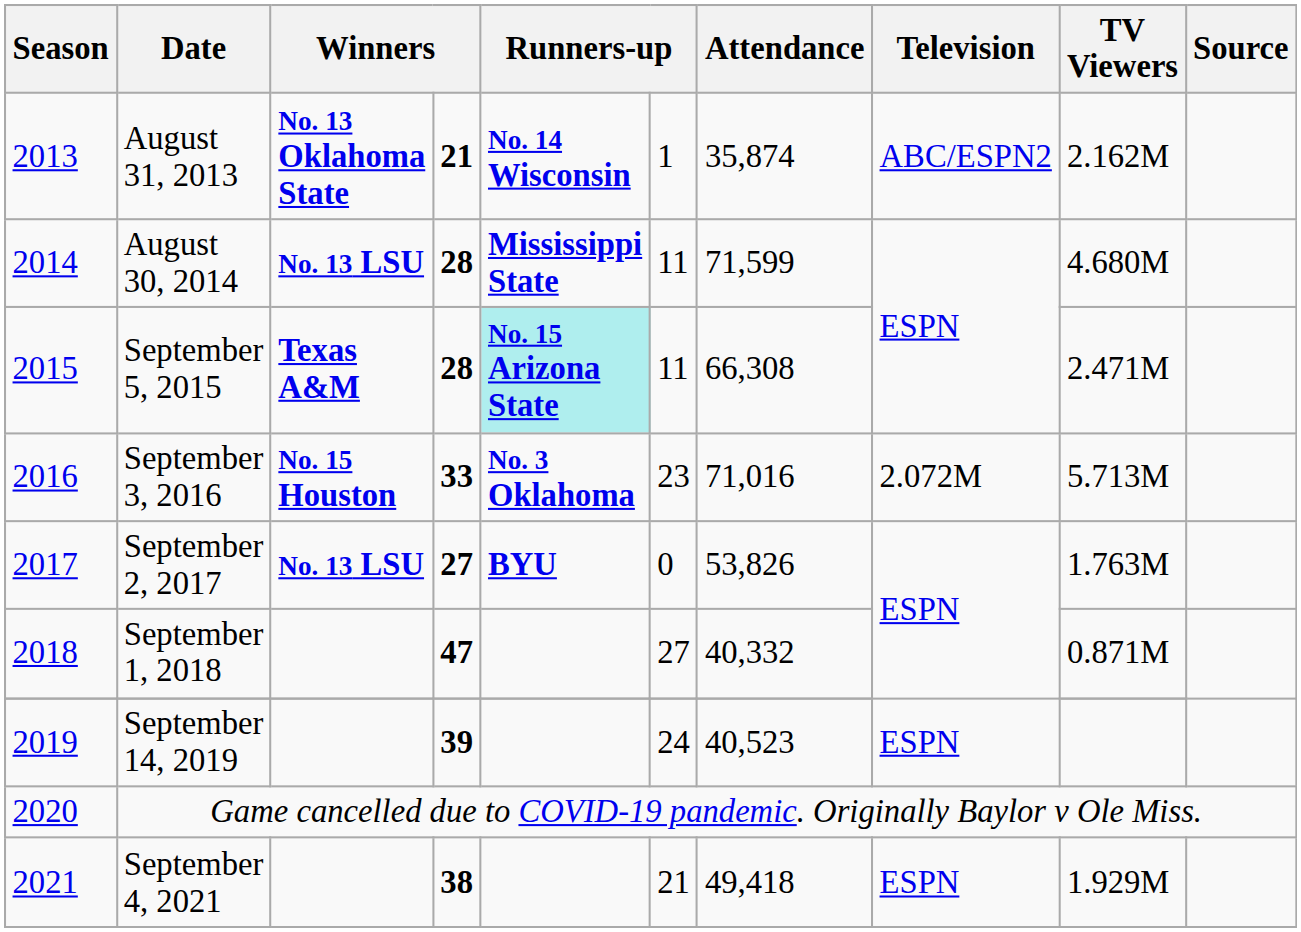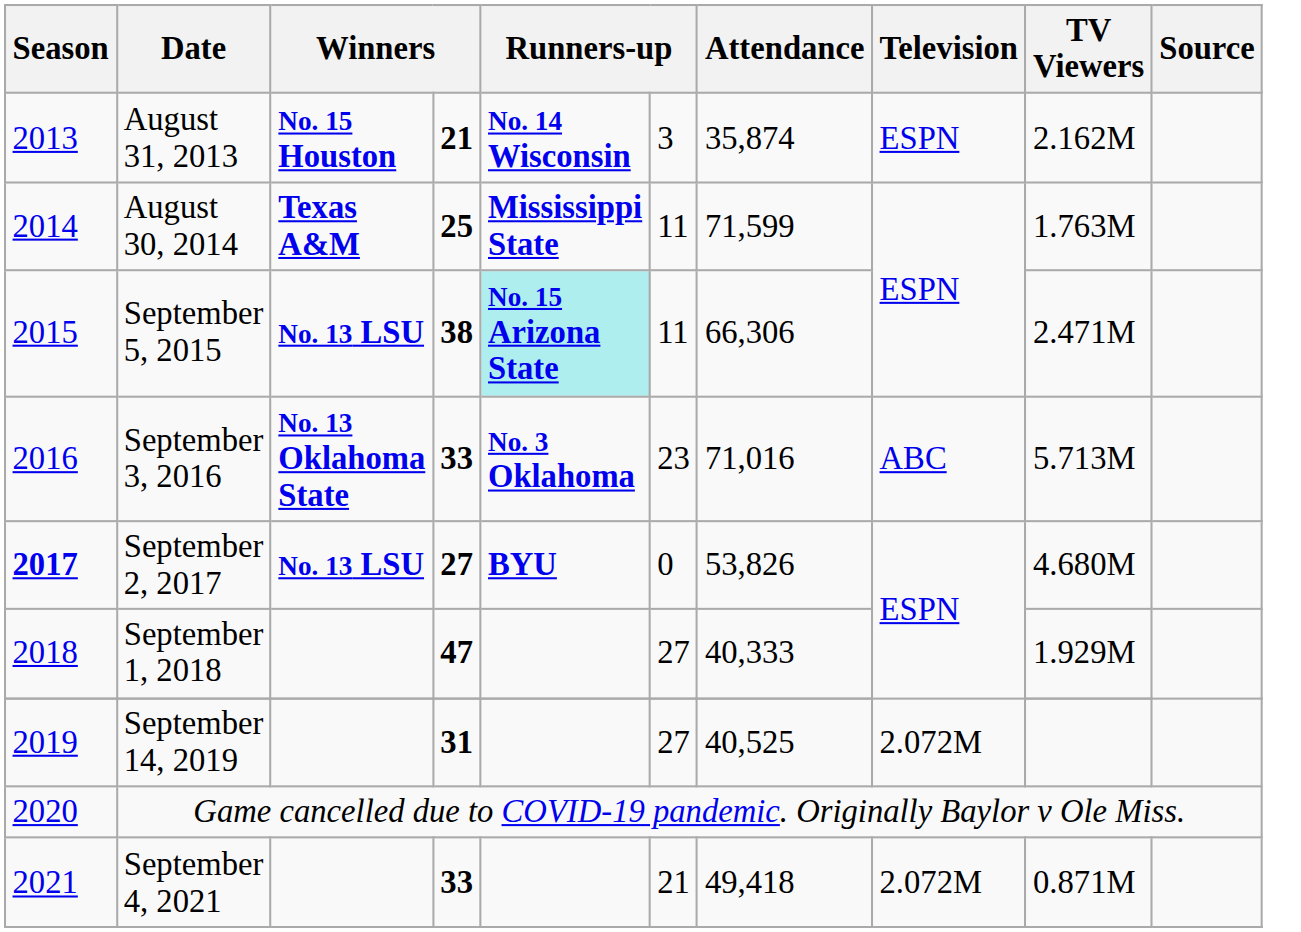(352, 155) No. 13 Oklahoma State -> (337, 137) No. 15 Houston
(665, 155) 1 -> (665, 137) 3
(966, 155) ABC/ESPN2 -> (919, 137) ESPN
(351, 262) No. 13 LSU -> (319, 225) Texas A&M
(457, 262) 28 -> (457, 225) 25
(1118, 262) 4.680M -> (1084, 225) 1.763M
(319, 369) Texas A&M -> (351, 332) No. 13 LSU
(457, 369) 28 -> (457, 332) 38
(750, 369) 66,308 -> (750, 332) 66,306
(337, 476) No. 15 Houston -> (352, 457) No. 13 Oklahoma State
(931, 476) 2.072M -> (913, 457) ABC
(45, 564) normal -> (45, 564) bold
(1118, 564) 1.763M -> (1084, 564) 4.680M
(750, 653) 40,332 -> (750, 653) 40,333
(1118, 653) 0.871M -> (1084, 653) 1.929M
(457, 741) 39 -> (457, 741) 31
(674, 741) 24 -> (674, 741) 27
(750, 741) 40,523 -> (750, 741) 40,525
(919, 741) ESPN -> (931, 741) 2.072M
(457, 881) 38 -> (457, 881) 33
(919, 881) ESPN -> (931, 881) 2.072M
(1118, 881) 1.929M -> (1084, 881) 0.871M
